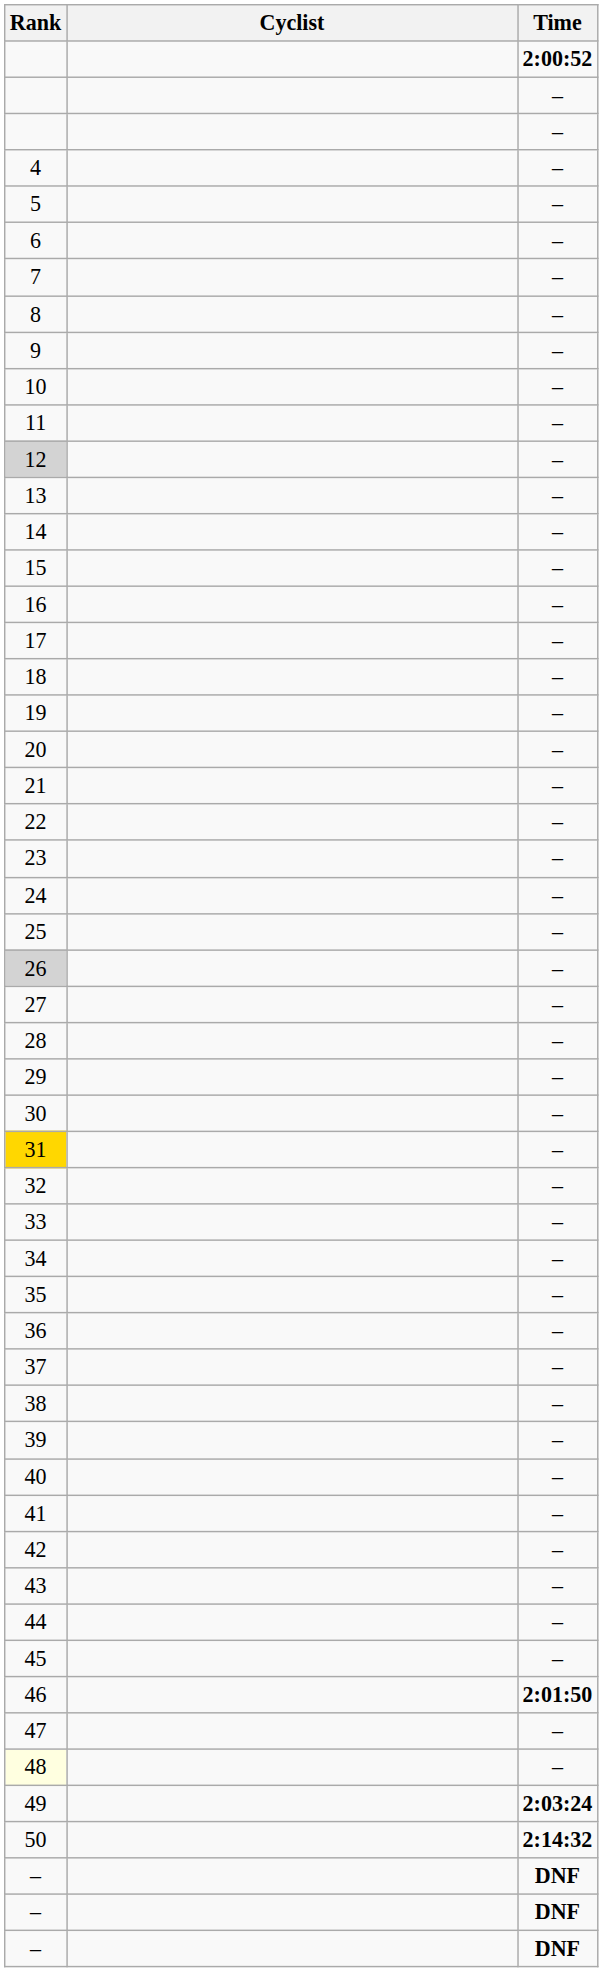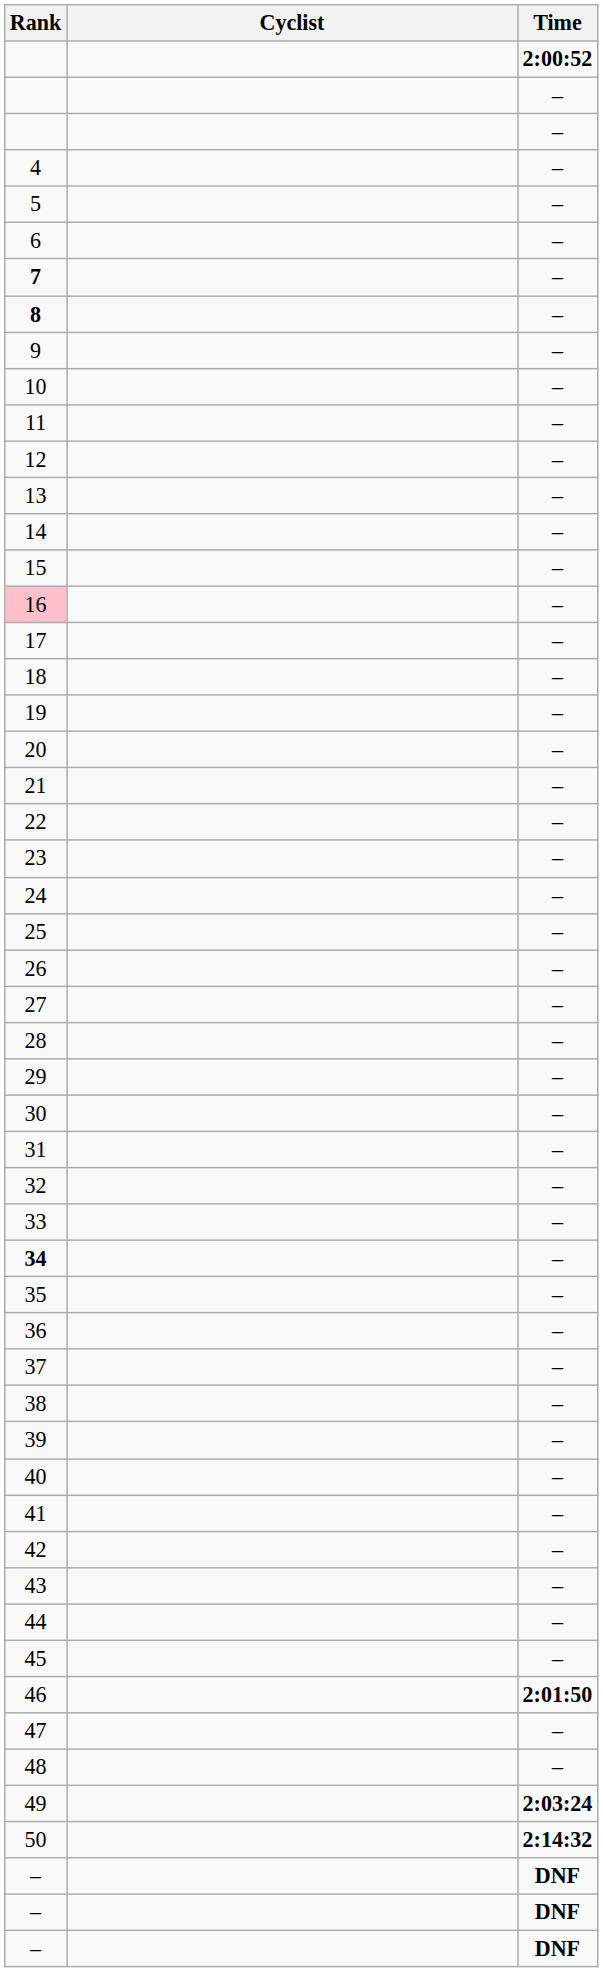(36, 277) normal -> (36, 277) bold
(36, 313) normal -> (36, 313) bold
(36, 458) lightgrey background -> (36, 458) no background
(36, 604) no background -> (36, 604) pink background
(36, 967) lightgrey background -> (36, 967) no background
(36, 1149) gold background -> (36, 1149) no background
(36, 1258) normal -> (36, 1258) bold
(36, 1767) lightyellow background -> (36, 1767) no background
